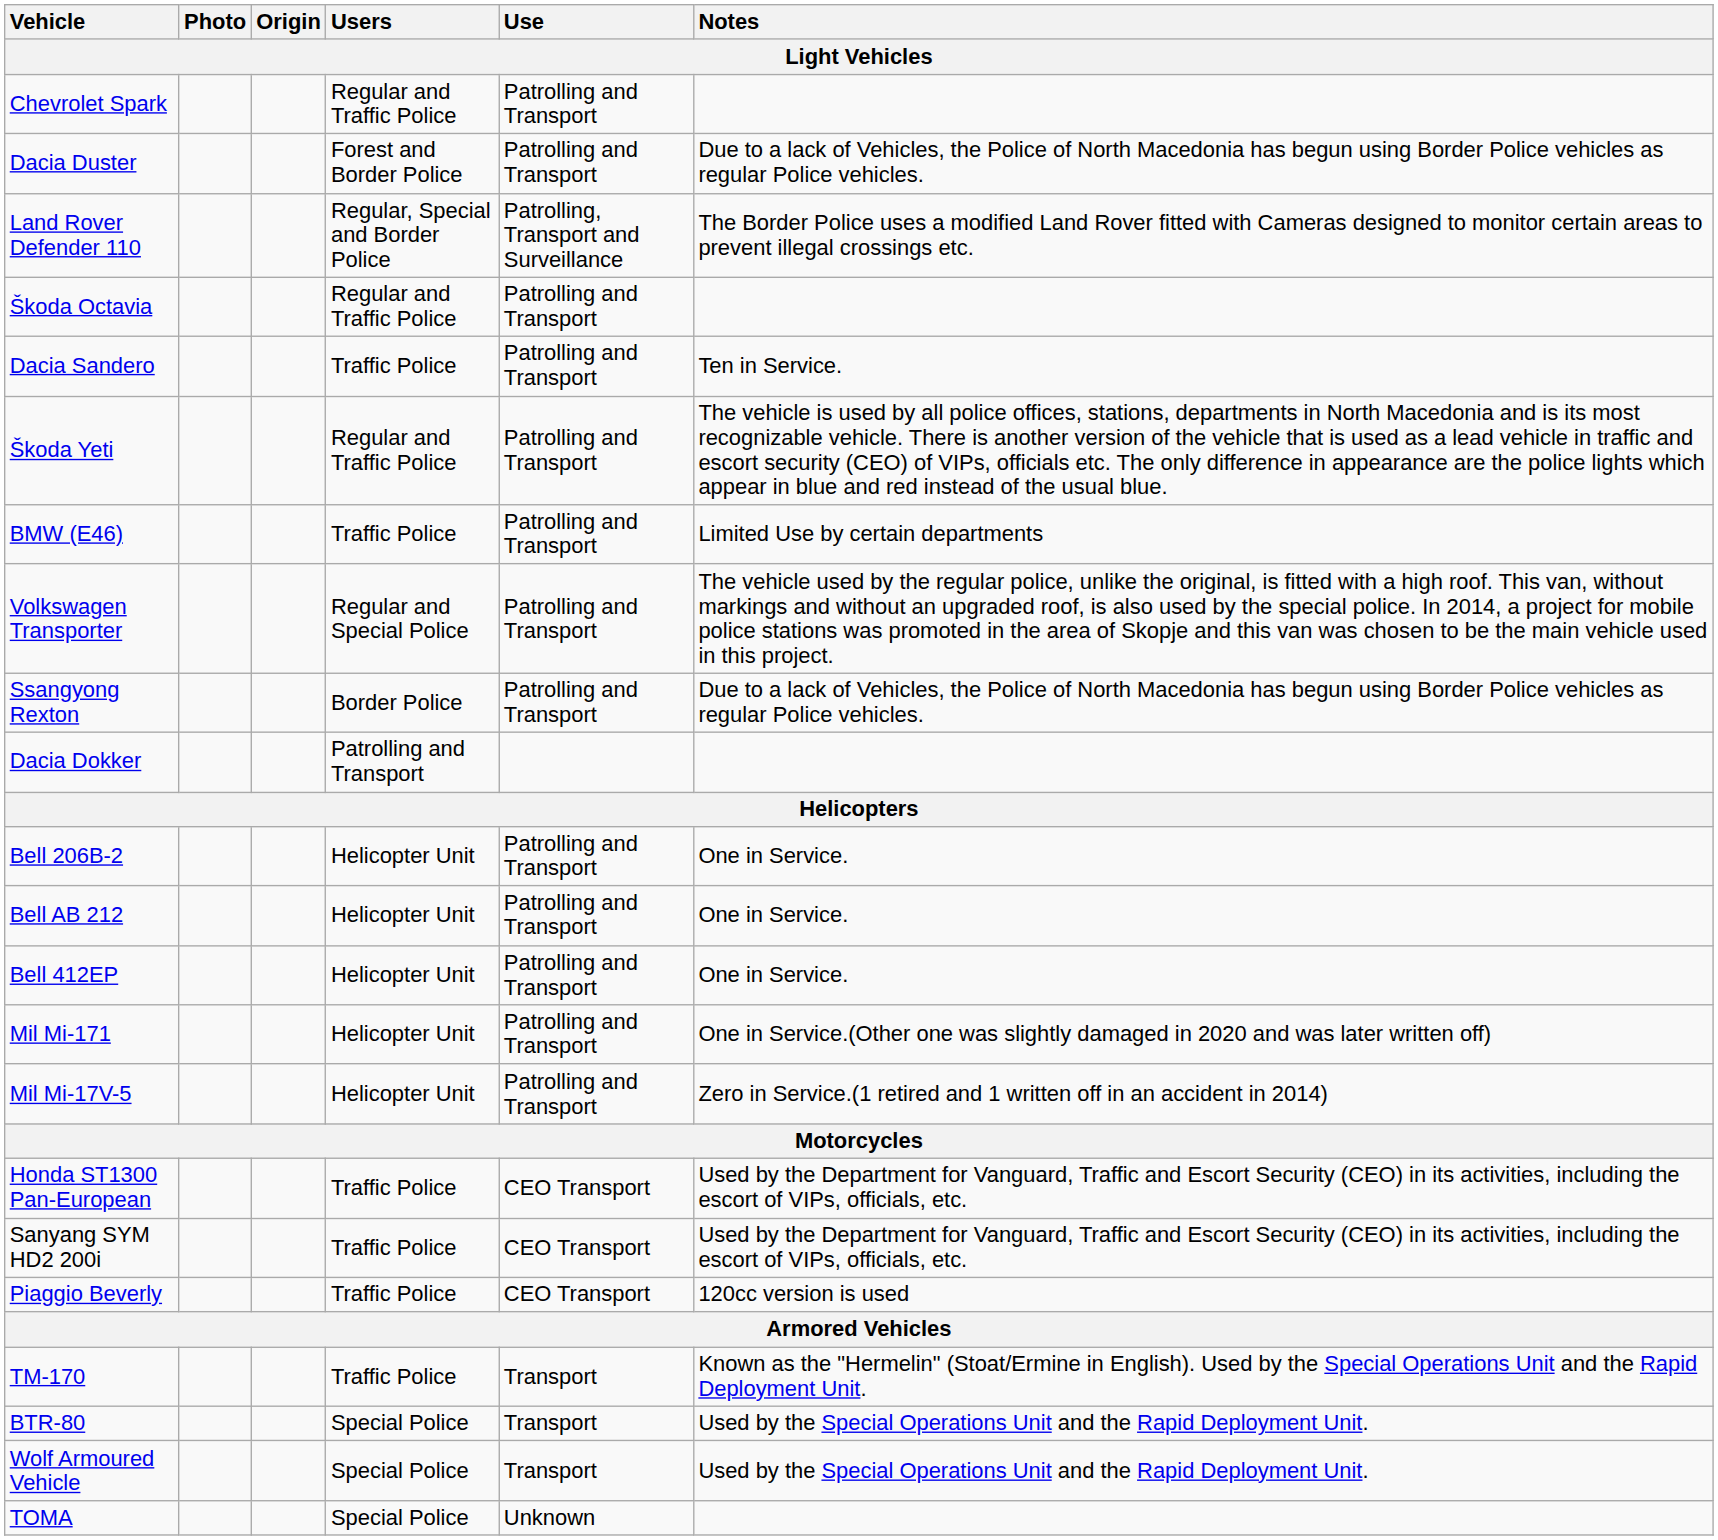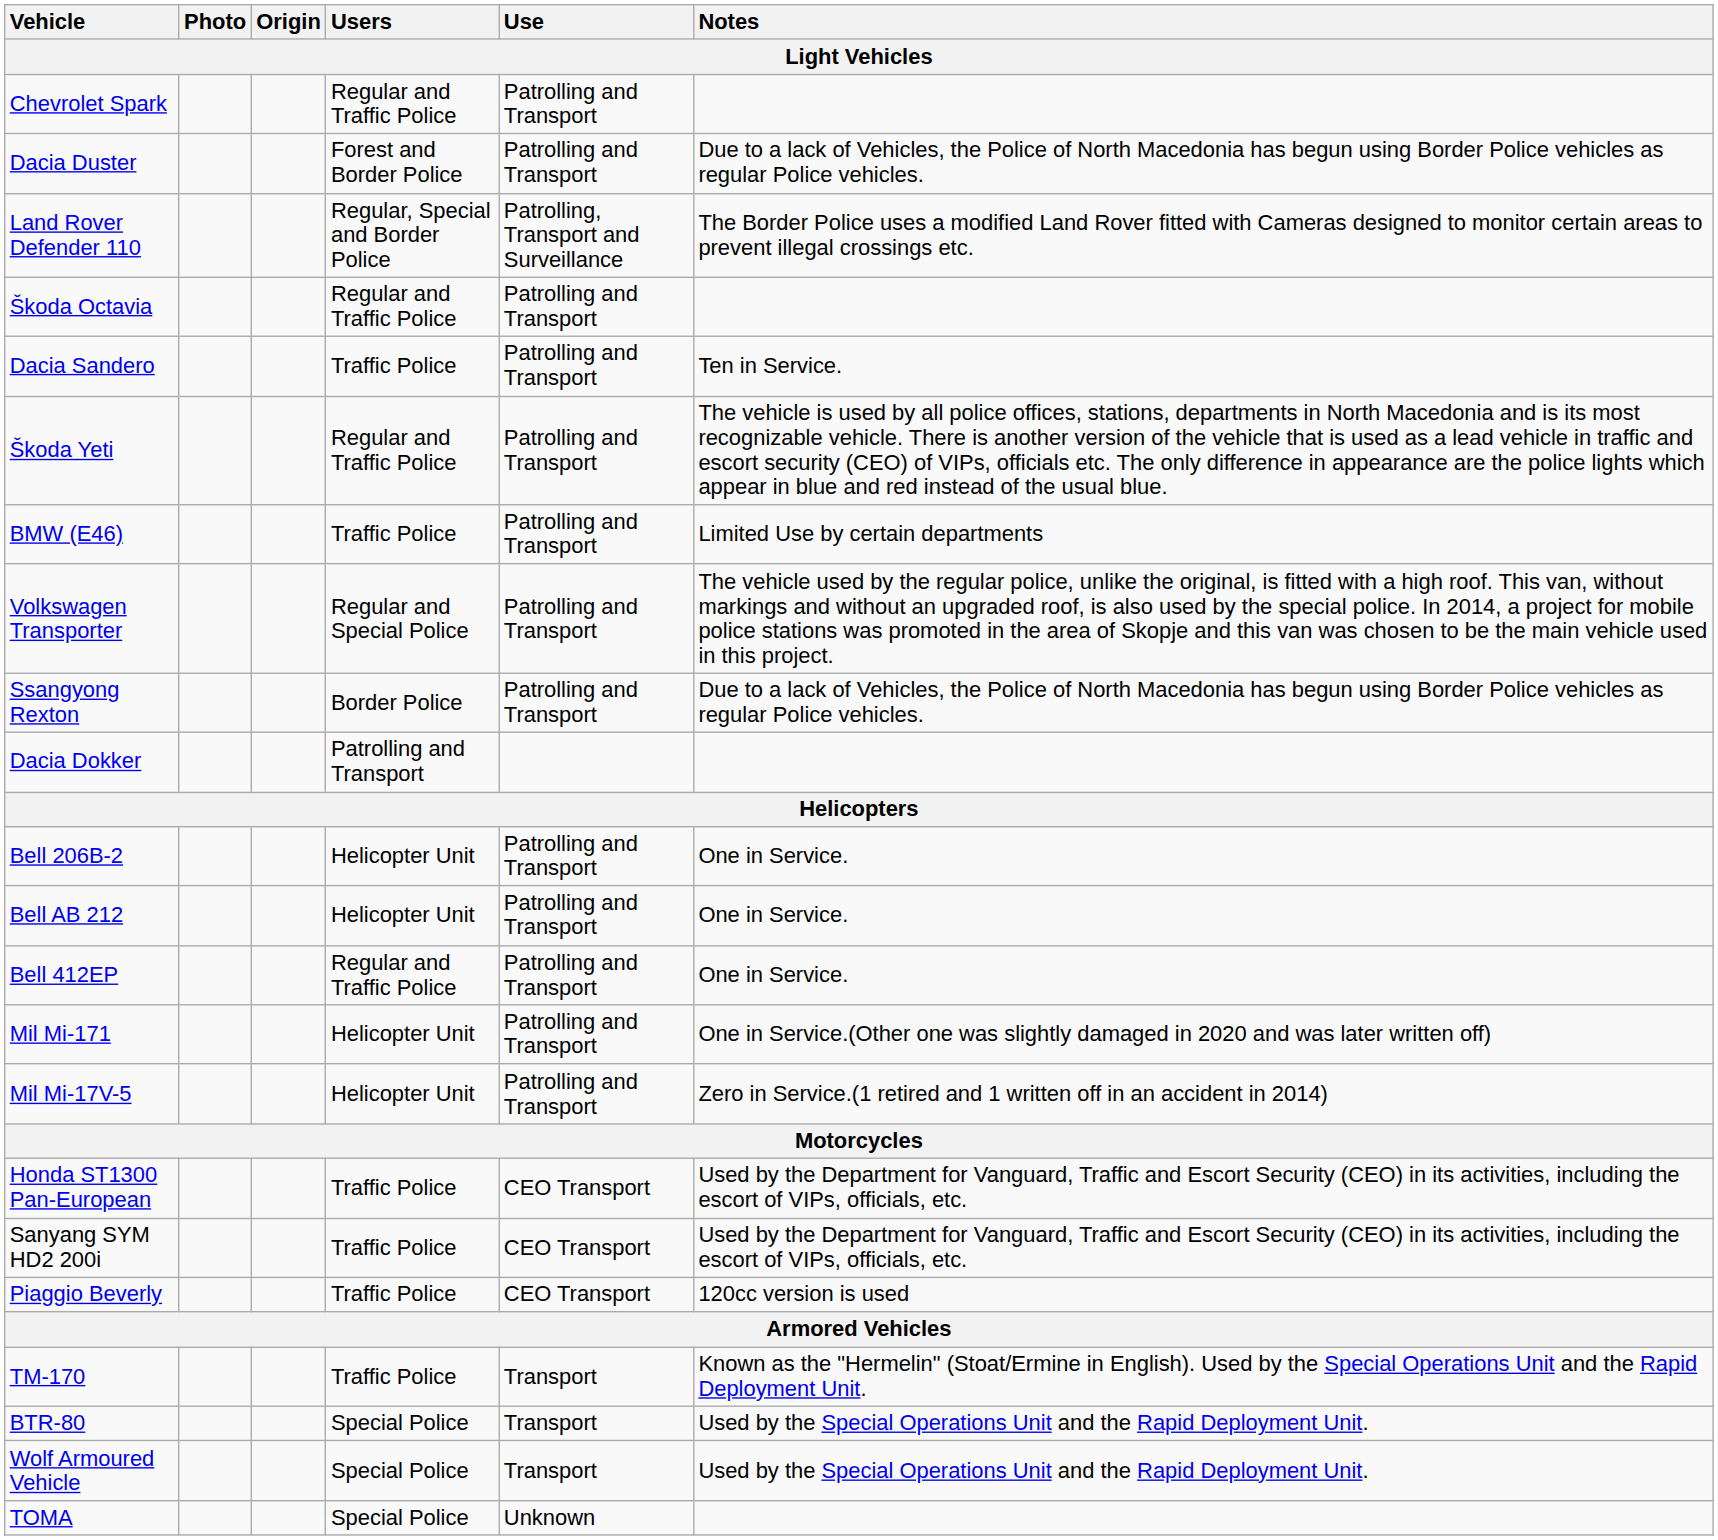(403, 974) Helicopter Unit -> (394, 974) Regular and Traffic Police
